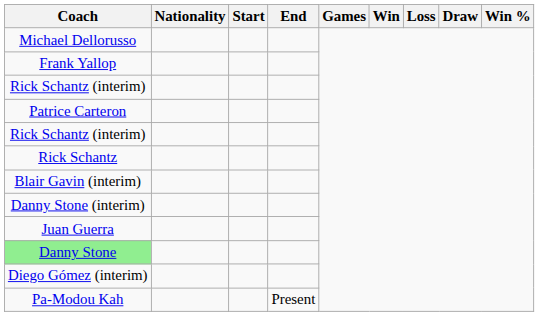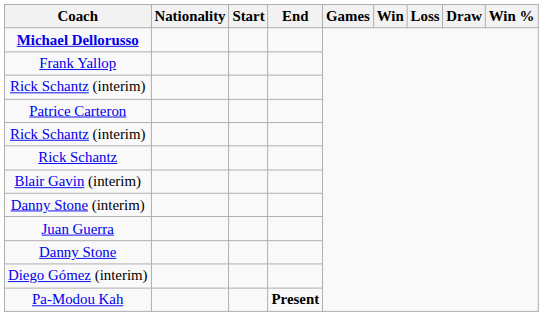(78, 39) normal -> (78, 39) bold
(78, 252) lightgreen background -> (78, 252) no background
(293, 299) normal -> (295, 299) bold
